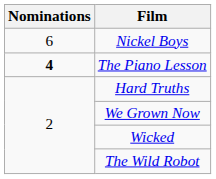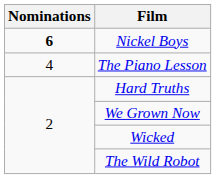(49, 40) normal -> (49, 40) bold
(49, 64) bold -> (49, 64) normal
